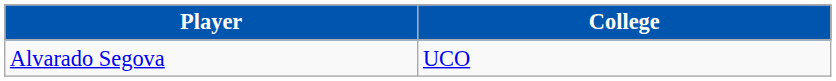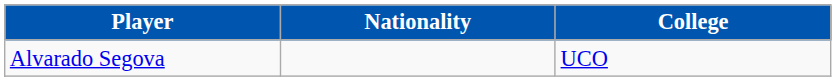+ column: (418, 22)
